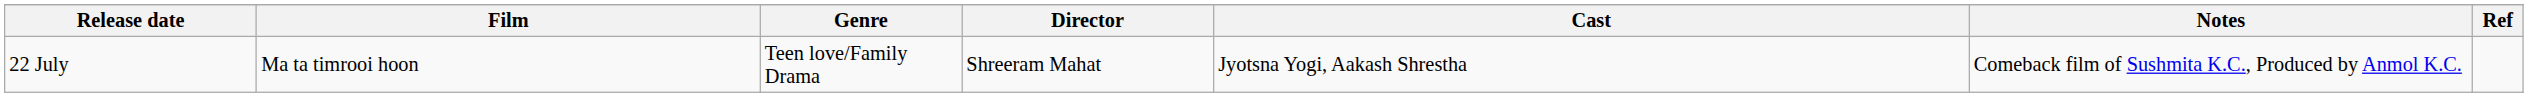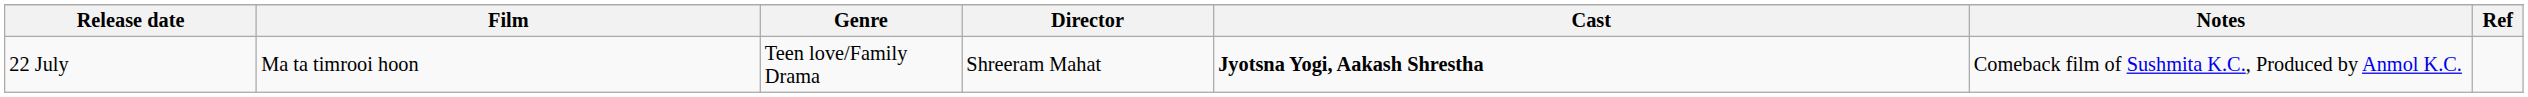(1343, 64) normal -> (1351, 64) bold
